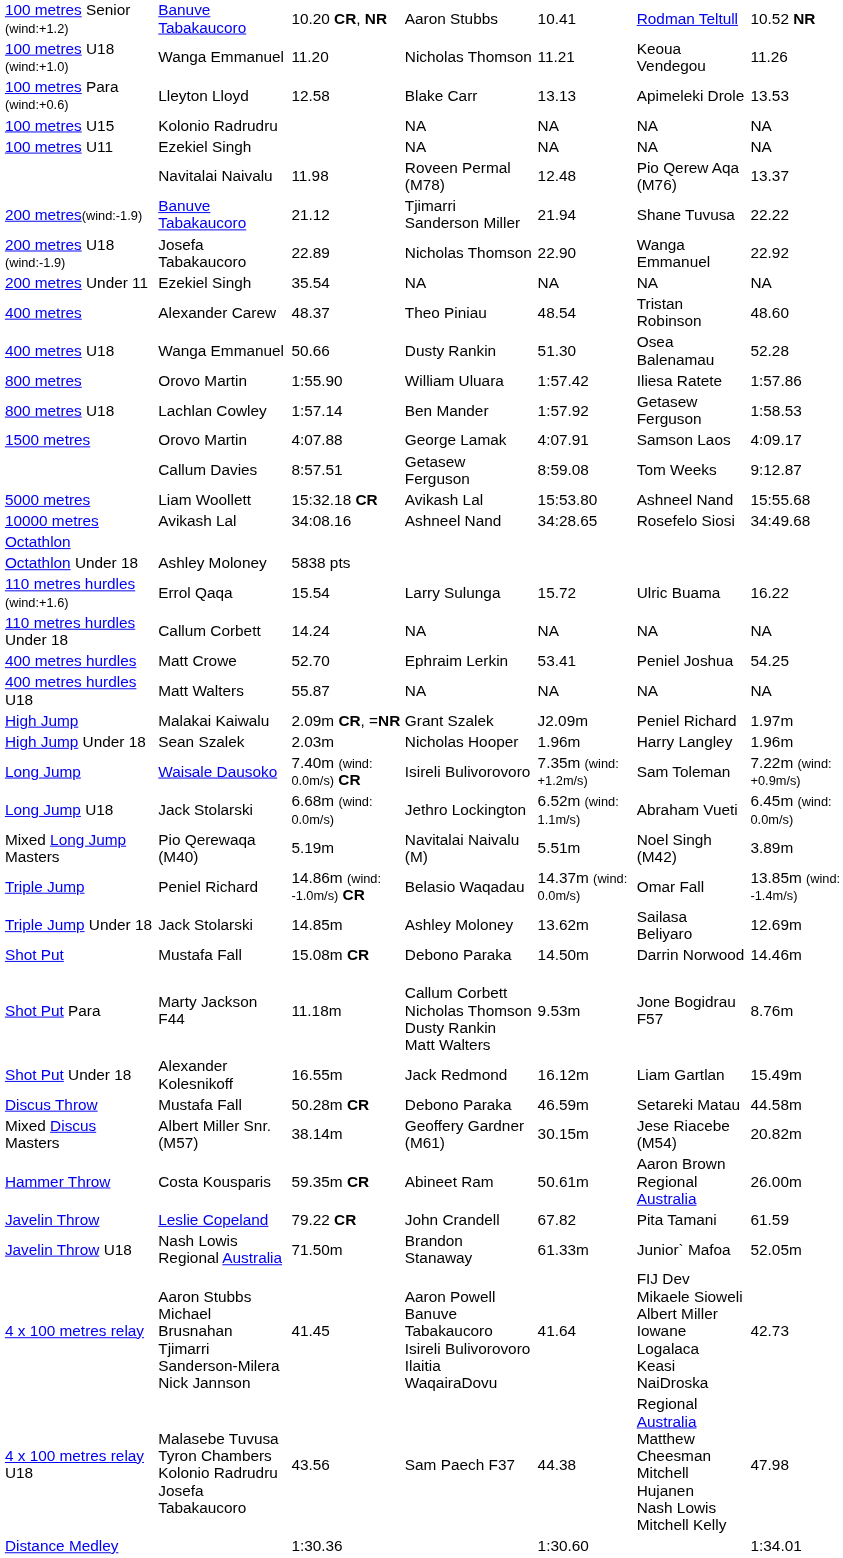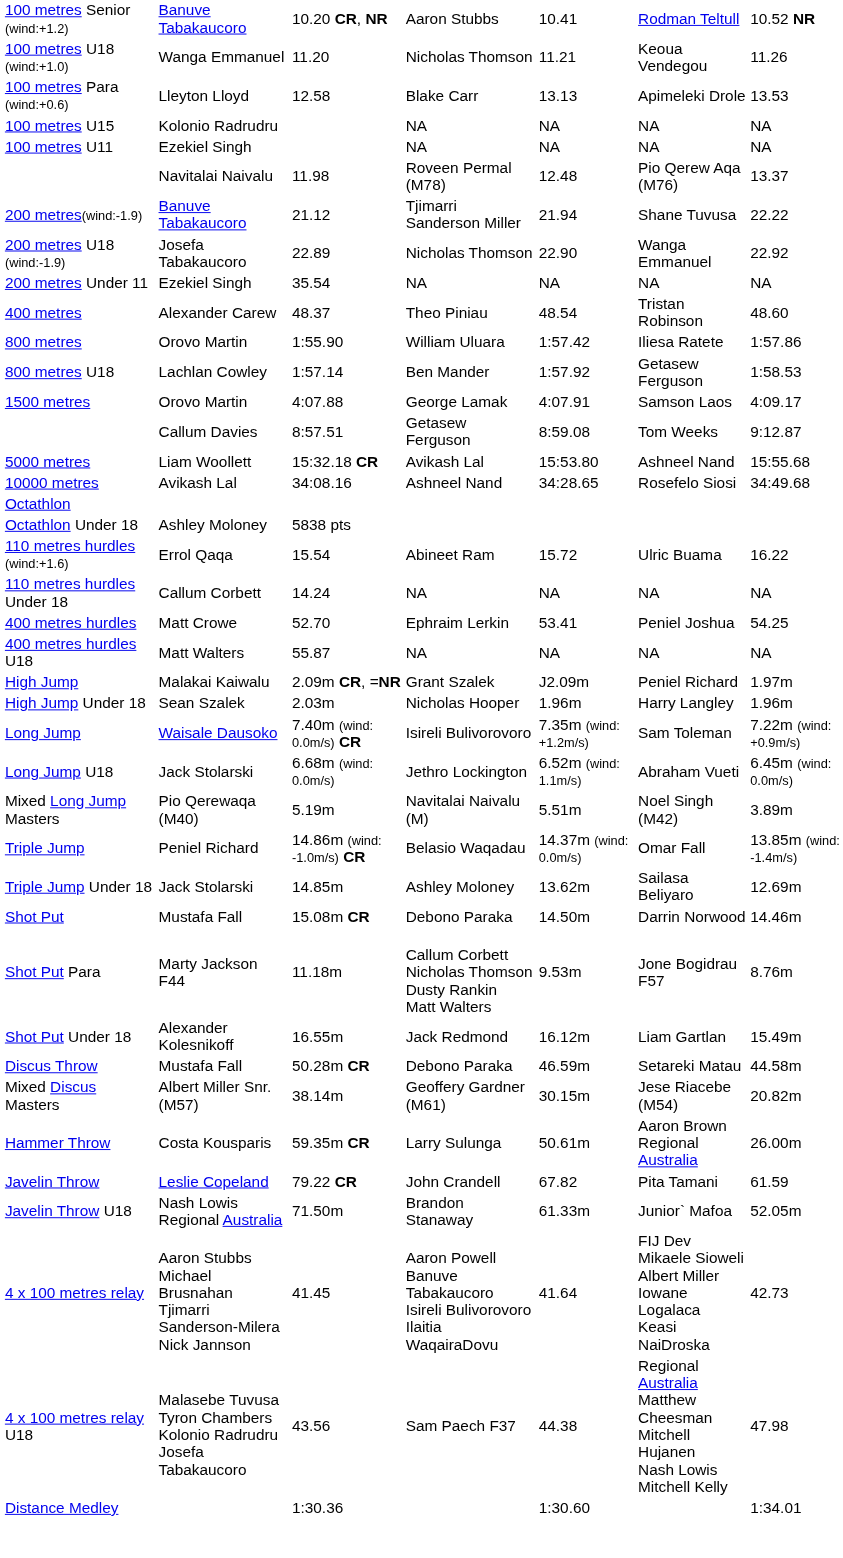- row: (60, 351)
(453, 593) Larry Sulunga -> (450, 554) Abineet Ram
(449, 1181) Abineet Ram -> (454, 1143) Larry Sulunga
